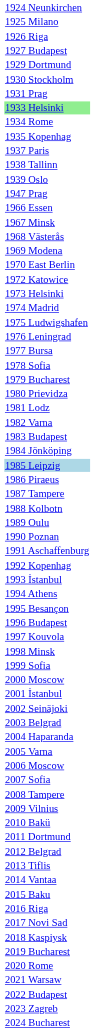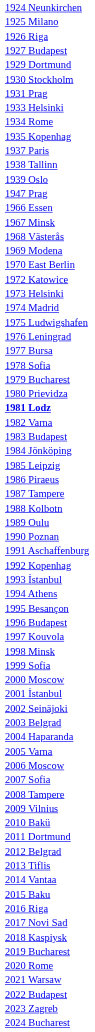(34, 108) lightgreen background -> (34, 108) no background
(27, 408) normal -> (28, 408) bold
(33, 465) lightblue background -> (33, 465) no background
